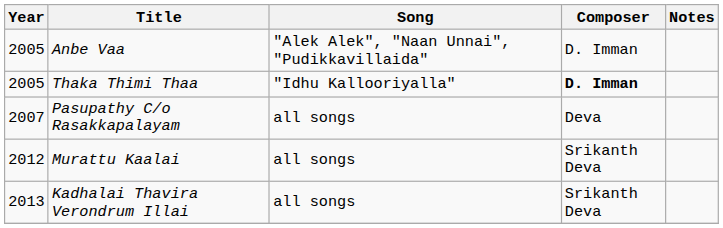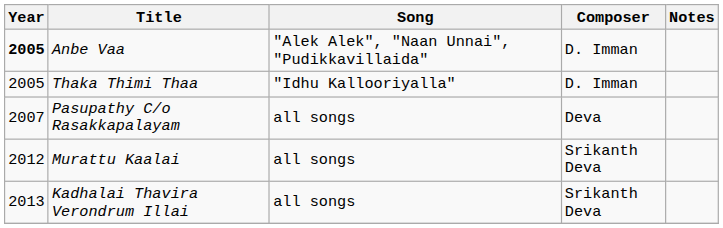(26, 51) normal -> (26, 51) bold
(601, 84) bold -> (601, 84) normal
